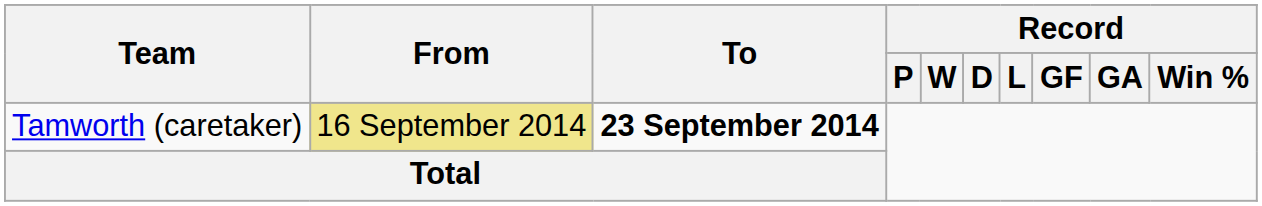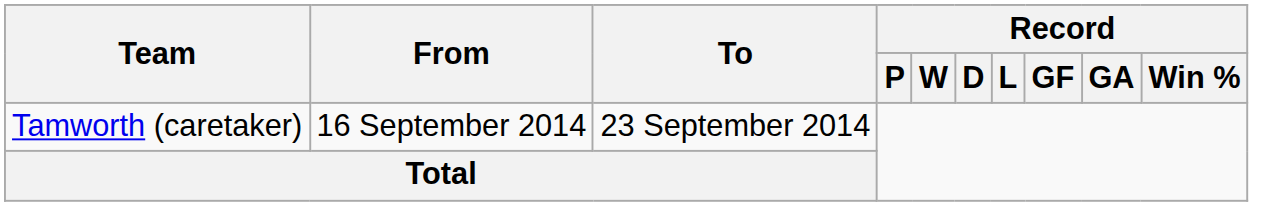(451, 126) khaki background -> (451, 126) no background
(740, 126) bold -> (735, 126) normal
